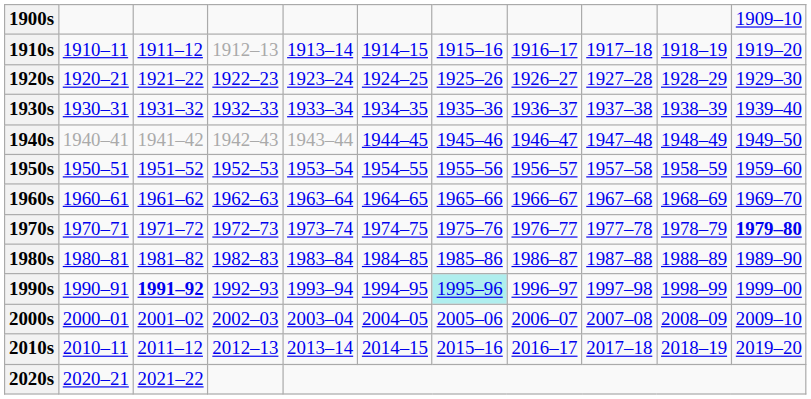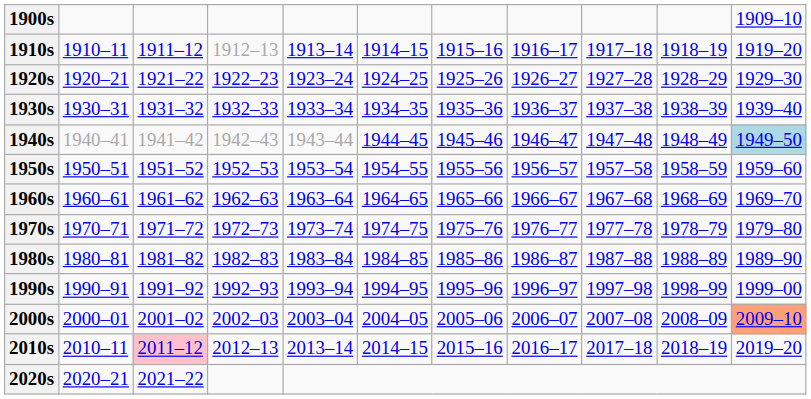(769, 139) no background -> (769, 139) lightblue background
(769, 229) bold -> (769, 229) normal
(171, 288) bold -> (171, 288) normal
(470, 288) paleturquoise background -> (470, 288) no background
(769, 318) no background -> (769, 318) lightsalmon background
(170, 348) no background -> (170, 348) pink background
